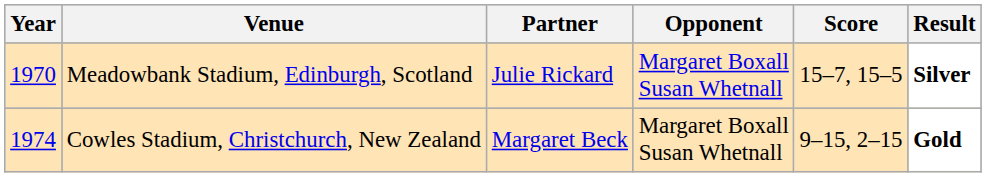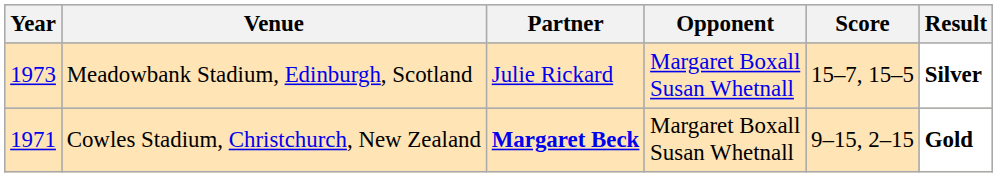(33, 75) 1970 -> (33, 75) 1973
(33, 139) 1974 -> (33, 139) 1971
(560, 139) normal -> (566, 139) bold
